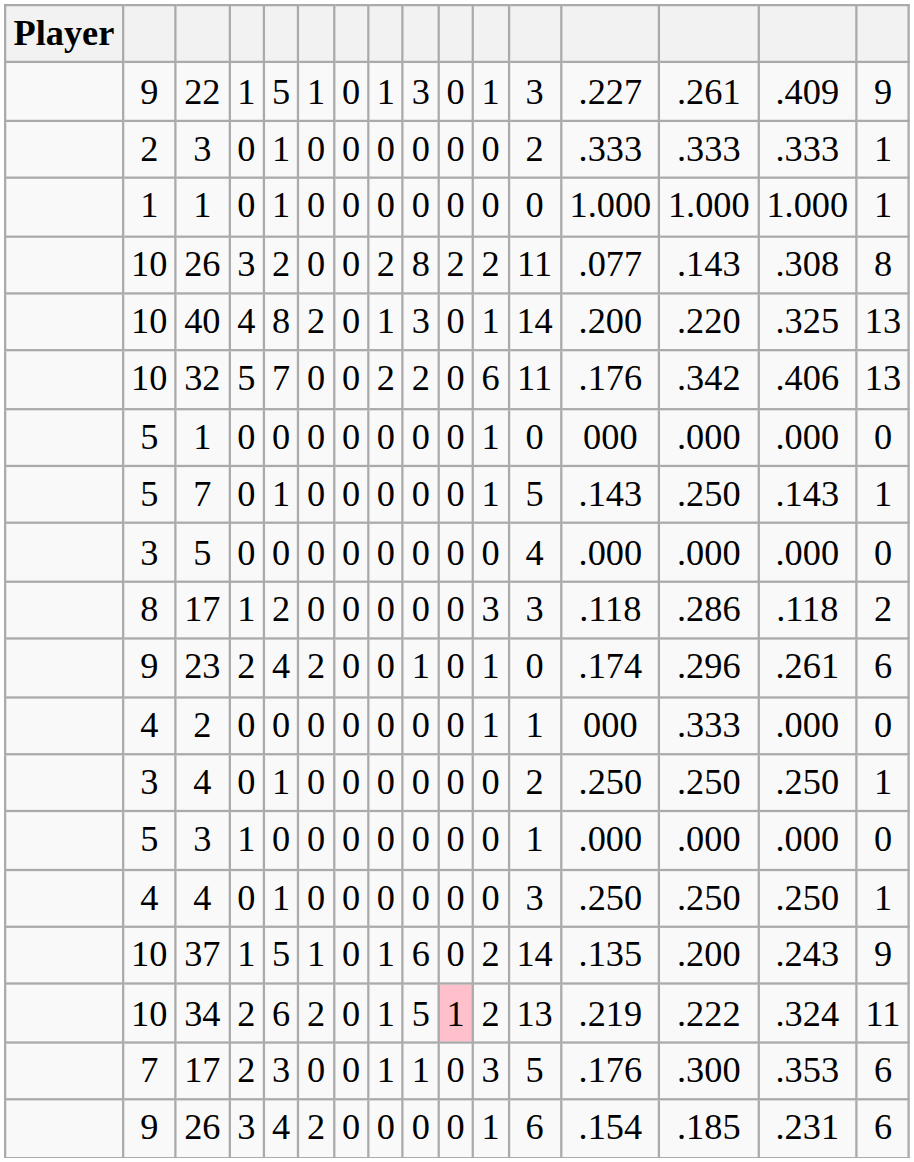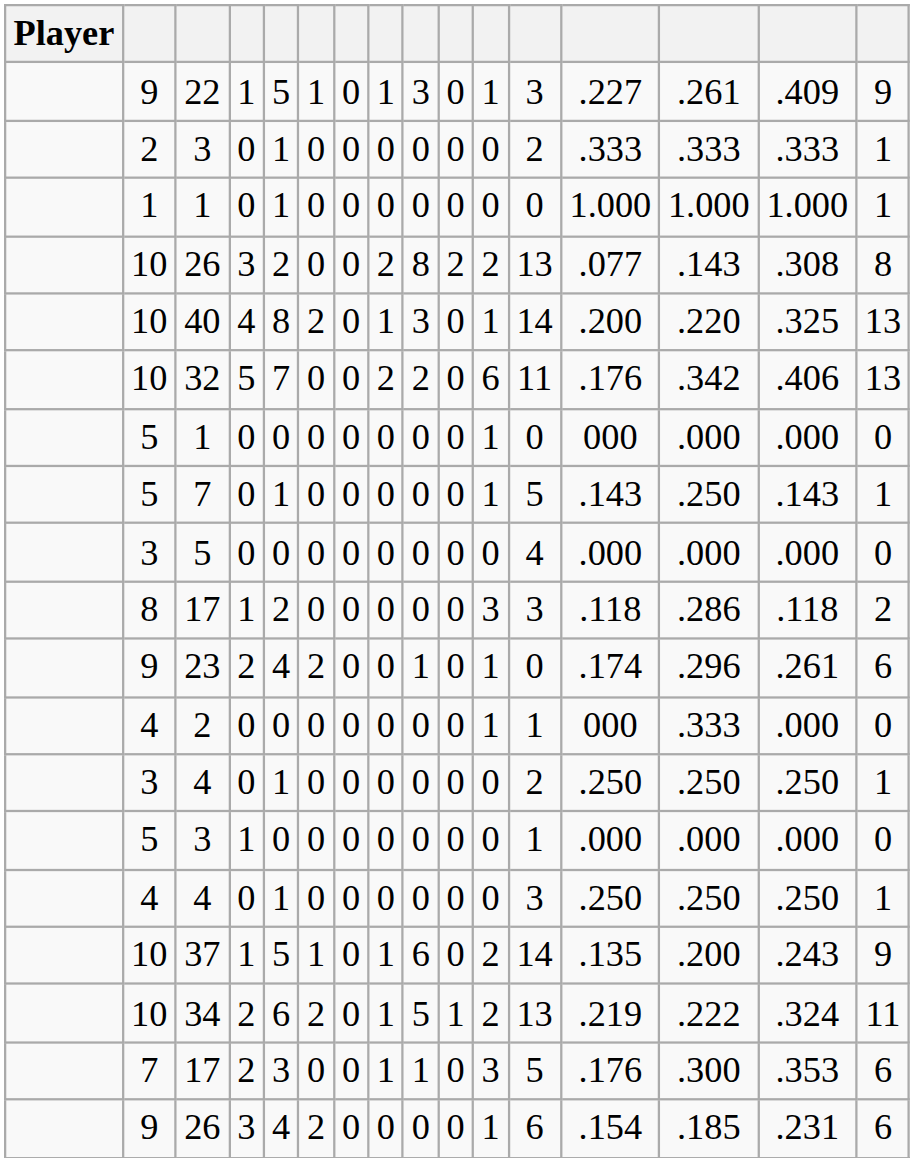(535, 263) 11 -> (535, 263) 13
(456, 1012) pink background -> (456, 1012) no background
